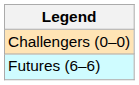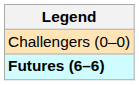(54, 66) normal -> (56, 66) bold
